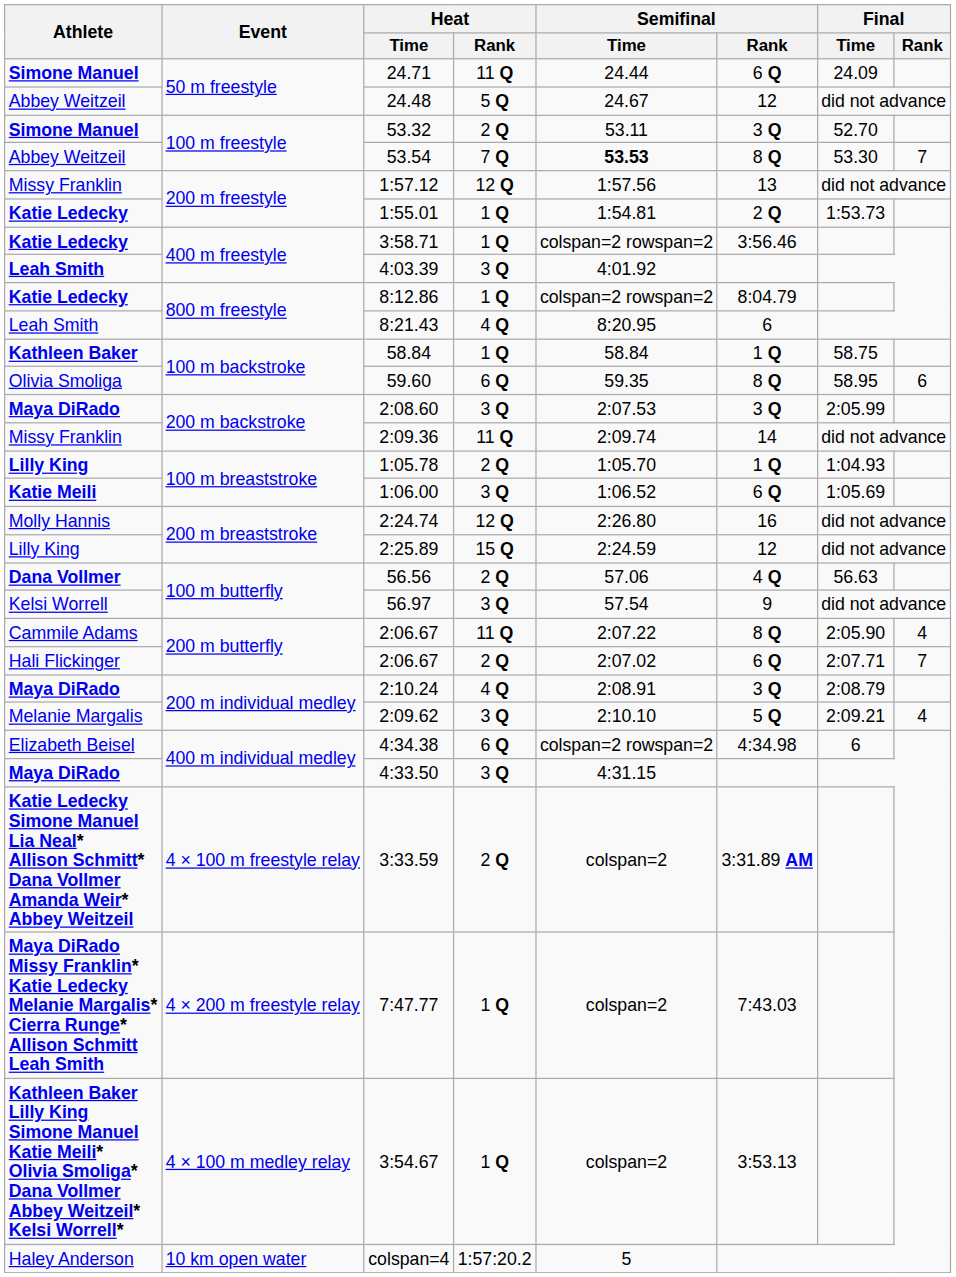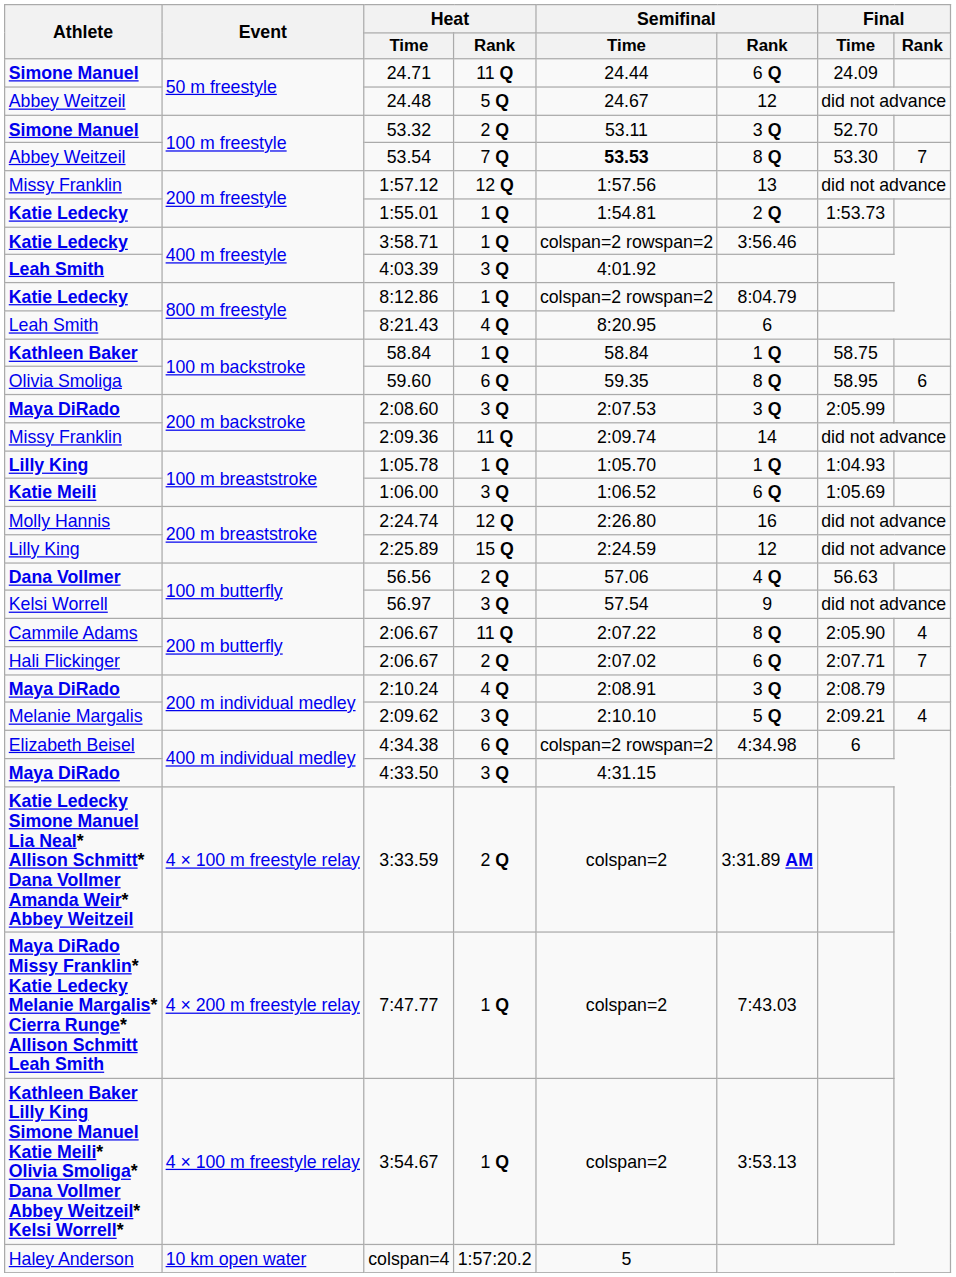(495, 465) 2 Q -> (495, 465) 1 Q
(258, 1162) 4 × 100 m medley relay -> (263, 1162) 4 × 100 m freestyle relay
